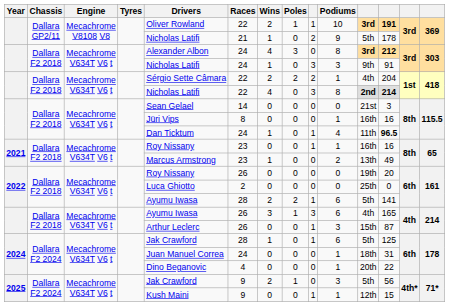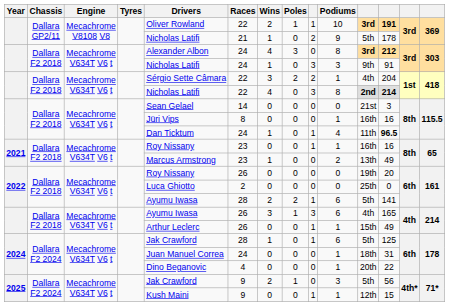(270, 78) 2 -> (270, 78) 3
(338, 227) 3 -> (338, 227) 1
(389, 227) 87 -> (389, 227) 49
